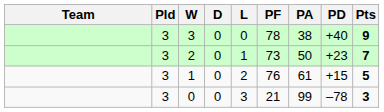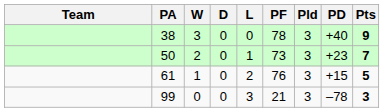columns swapped: (165, 14) <-> (305, 14)
